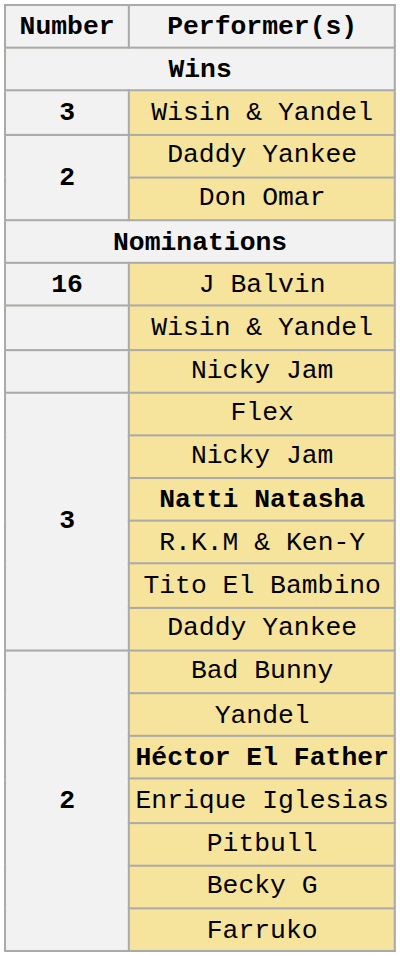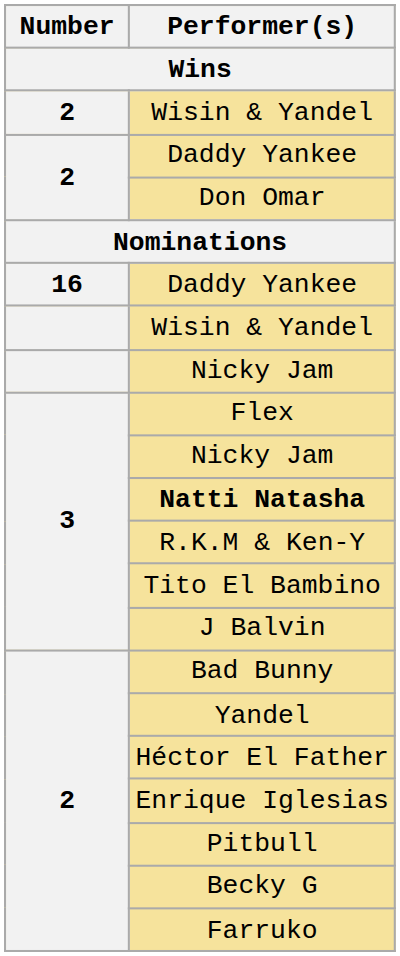(67, 113) 3 -> (67, 113) 2
(262, 285) J Balvin -> (262, 285) Daddy Yankee
(262, 629) Daddy Yankee -> (262, 629) J Balvin
(262, 758) bold -> (262, 758) normal
